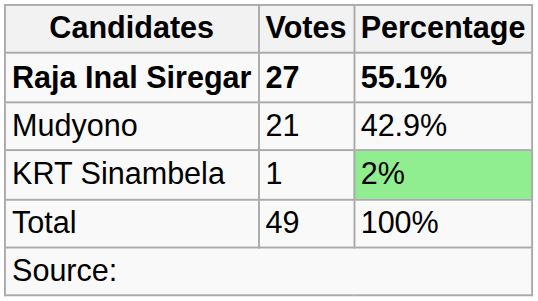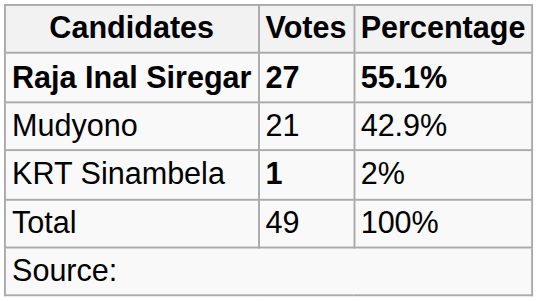(274, 174) normal -> (274, 174) bold
(383, 174) lightgreen background -> (383, 174) no background
